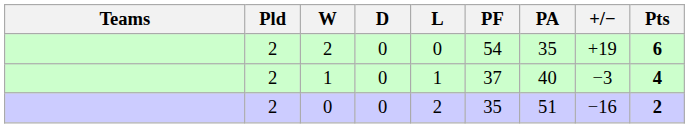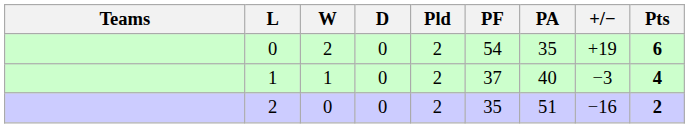columns swapped: (273, 19) <-> (437, 19)
